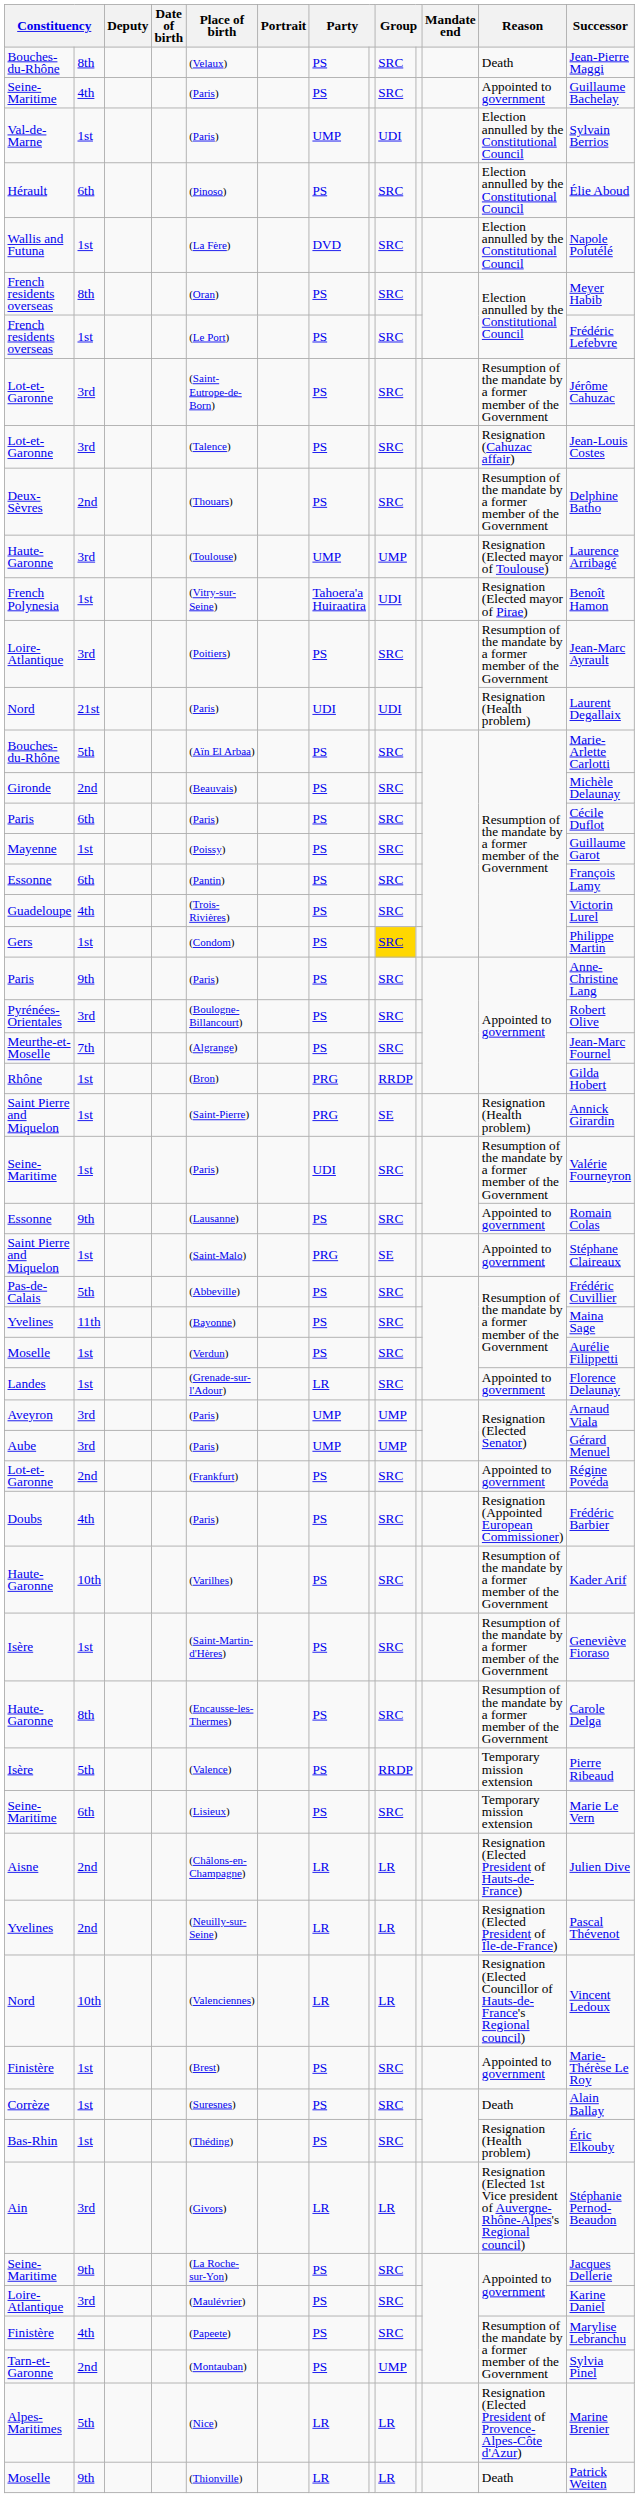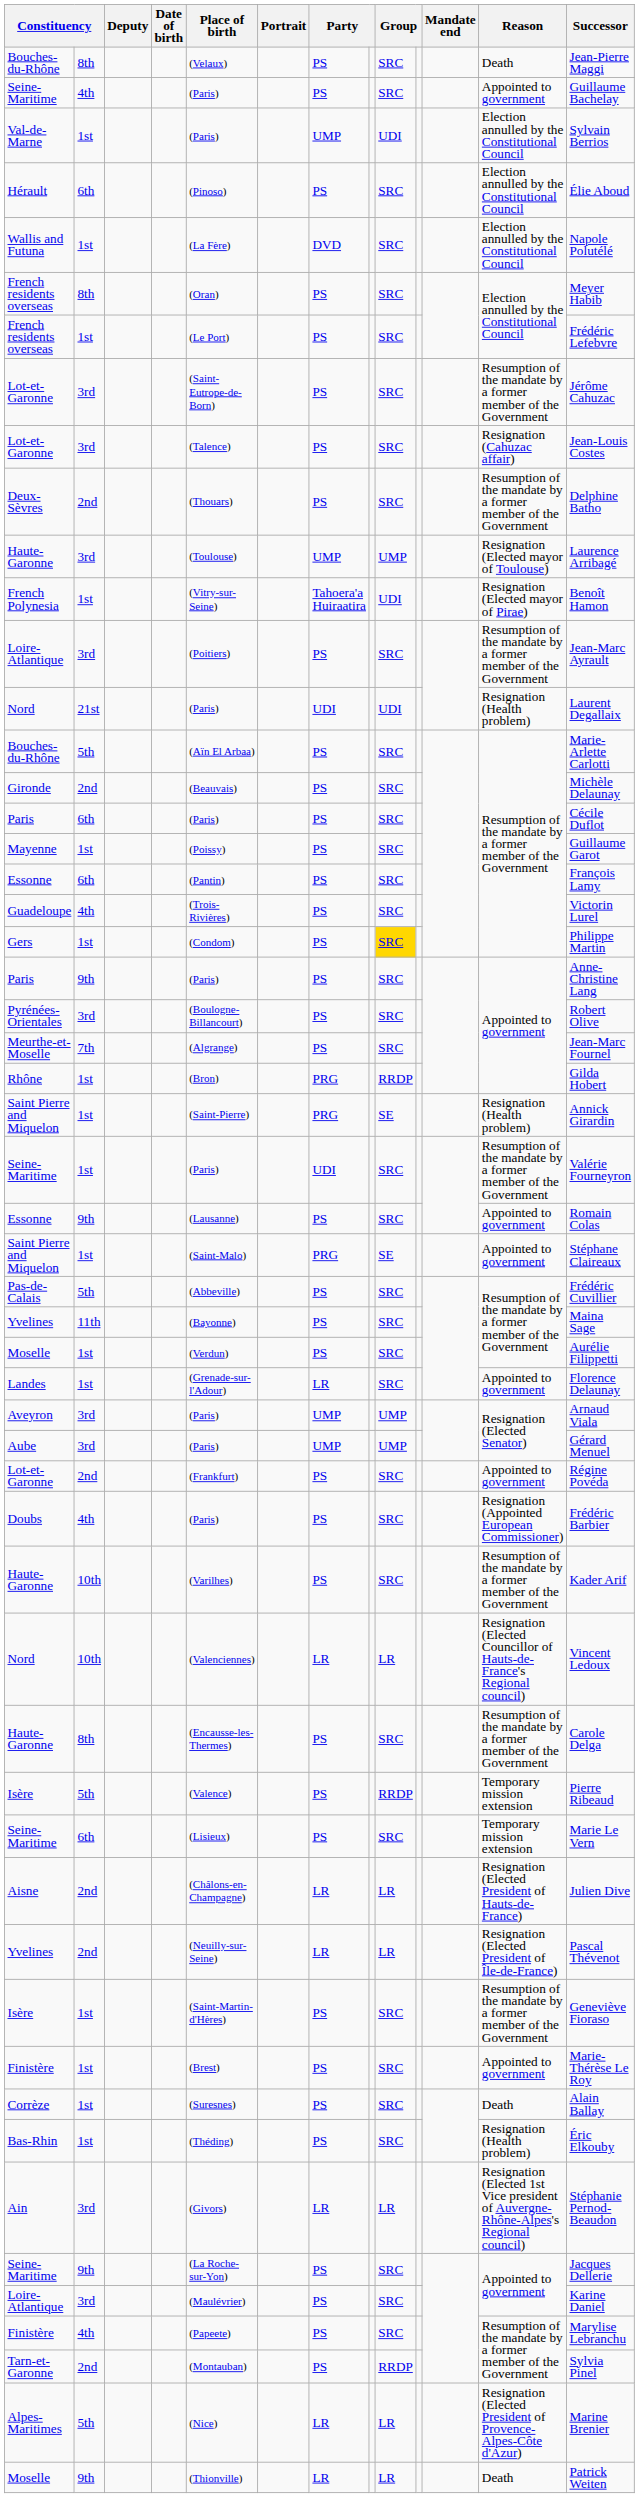rows swapped: (20, 1647) <-> (21, 2000)
(393, 2366) UMP -> (396, 2366) RRDP
